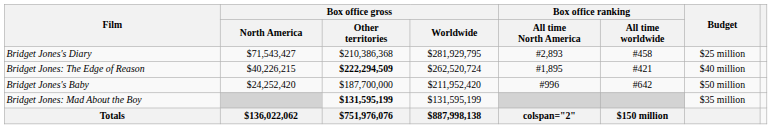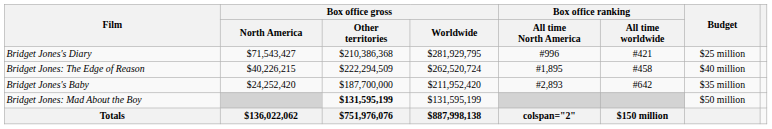(549, 54) #2,893 -> (549, 54) #996
(642, 54) #458 -> (642, 54) #421
(366, 69) bold -> (366, 69) normal
(642, 69) #421 -> (642, 69) #458
(549, 85) #996 -> (549, 85) #2,893
(722, 85) $50 million -> (722, 85) $35 million
(722, 100) $35 million -> (722, 100) $50 million
